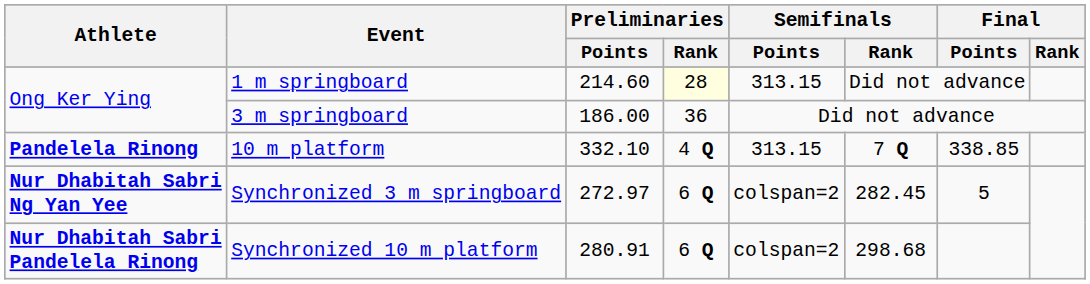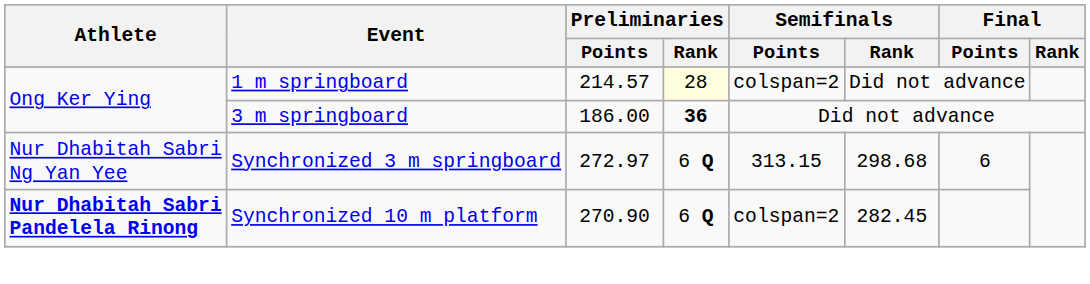(614, 83) 214.60 -> (614, 83) 214.57
(786, 83) 313.15 -> (786, 83) colspan=2
(696, 116) normal -> (696, 116) bold
- row: (308, 149)
(116, 194) bold -> (116, 161) normal
(786, 194) colspan=2 -> (786, 161) 313.15
(891, 194) 282.45 -> (892, 161) 298.68
(984, 194) 5 -> (985, 161) 6
(614, 251) 280.91 -> (614, 218) 270.90
(891, 251) 298.68 -> (892, 218) 282.45
